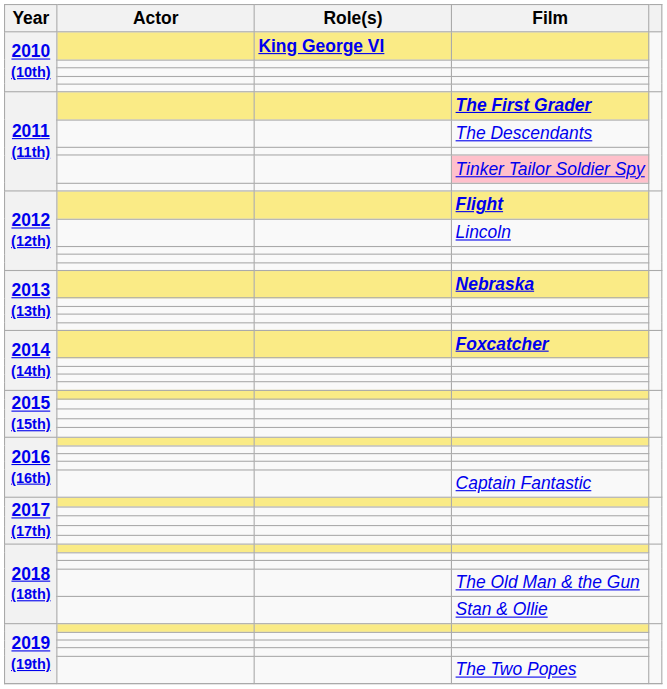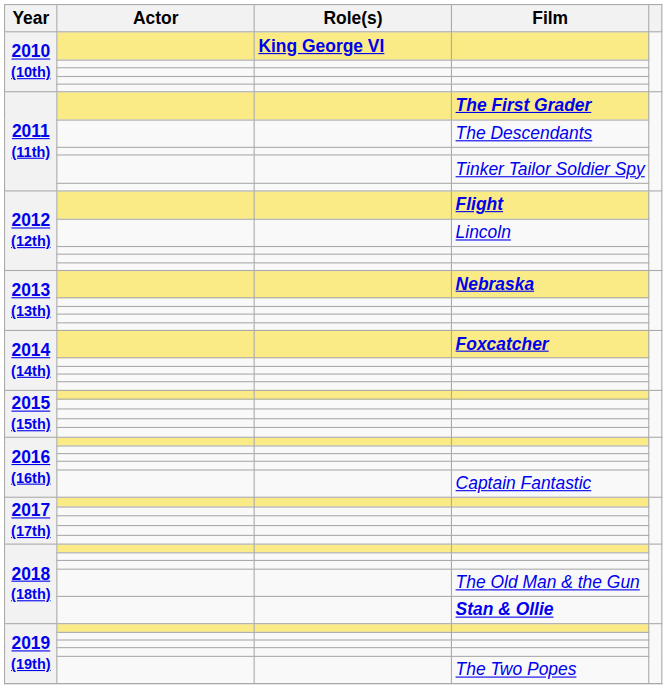(550, 169) pink background -> (550, 169) no background
(502, 610) normal -> (505, 610) bold
